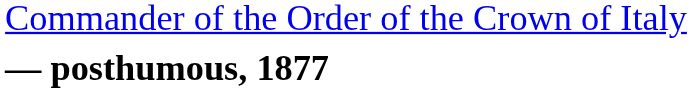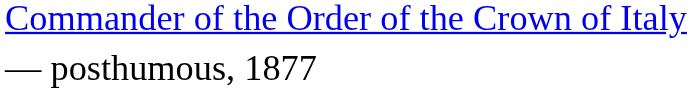(167, 67) bold -> (161, 67) normal
